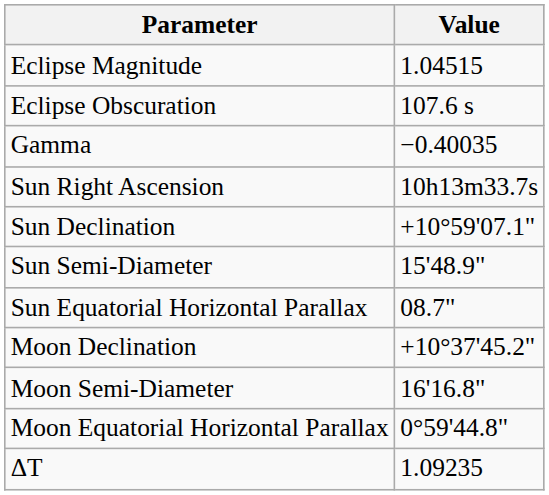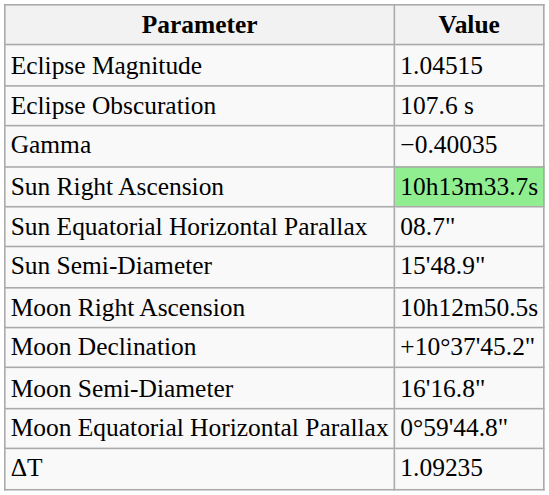(469, 186) no background -> (469, 186) lightgreen background
- row: (93, 226)
rows swapped: (111, 266) <-> (189, 307)
+ row: (128, 307)
